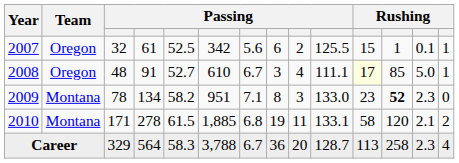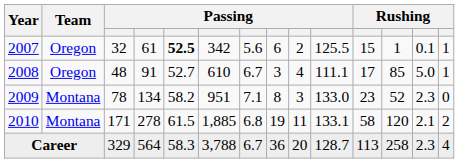(181, 48) normal -> (181, 48) bold
(367, 72) lightyellow background -> (367, 72) no background
(397, 96) bold -> (397, 96) normal
